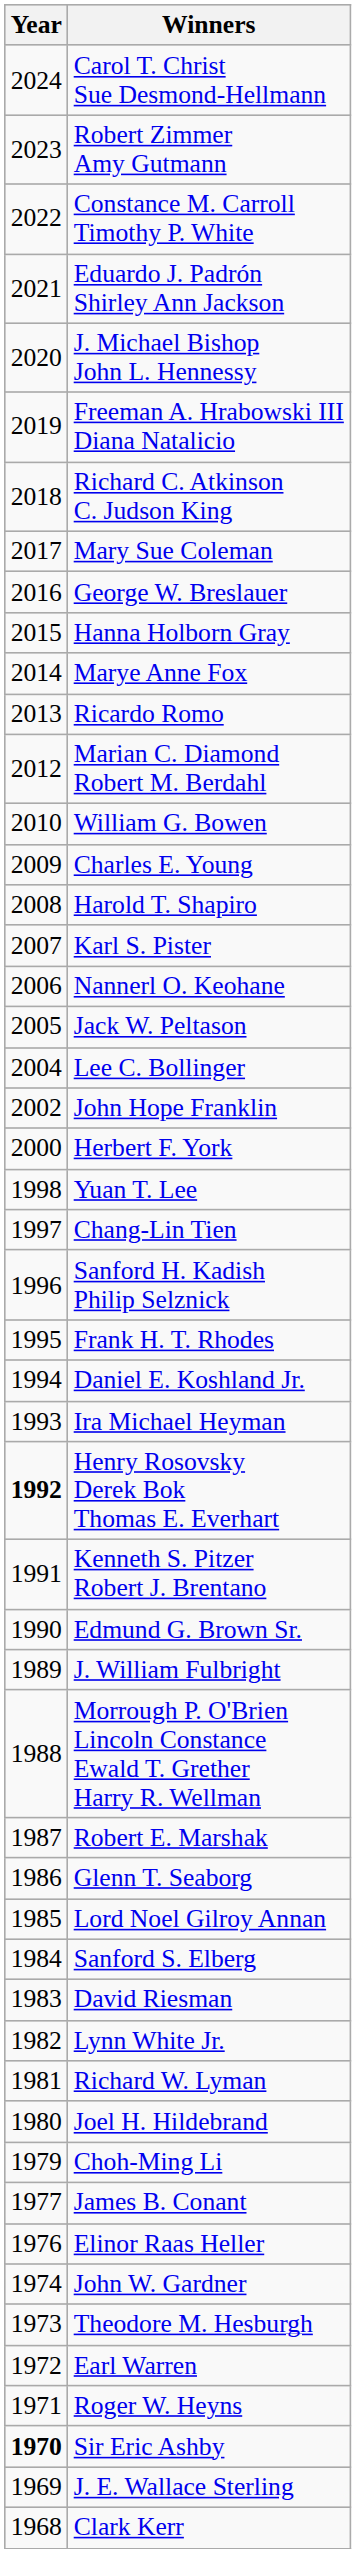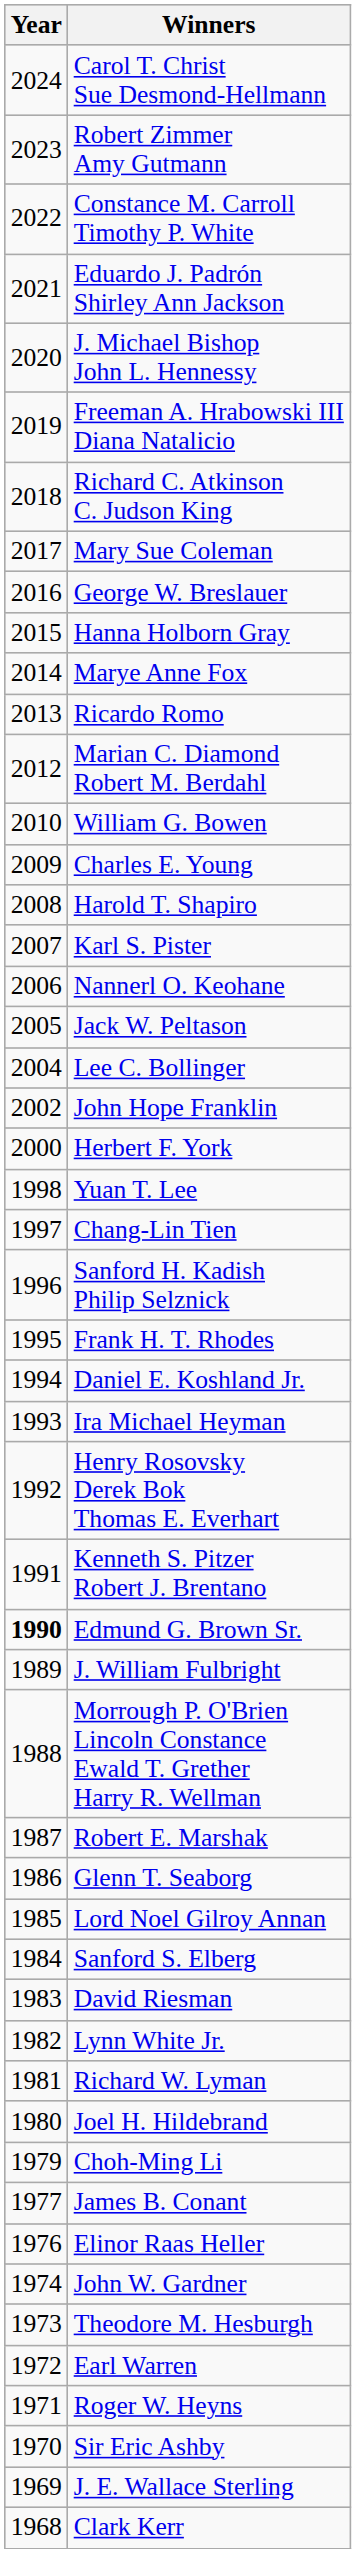(36, 1490) bold -> (36, 1490) normal
(36, 1628) normal -> (36, 1628) bold
(36, 2446) bold -> (36, 2446) normal
